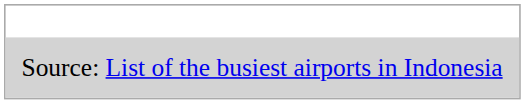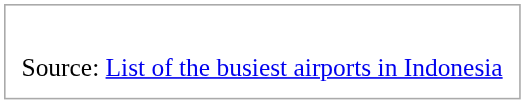(262, 67) lightgrey background -> (262, 67) no background
